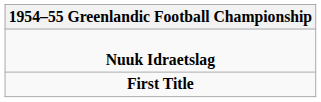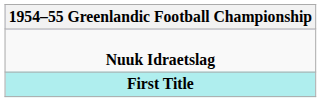(160, 84) no background -> (160, 84) paleturquoise background
